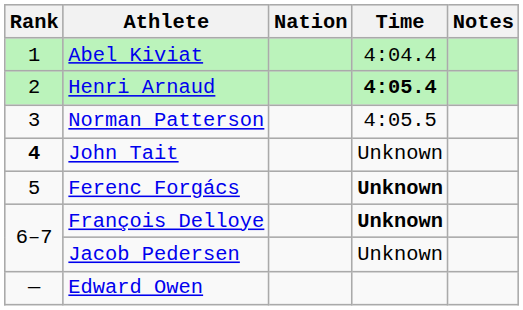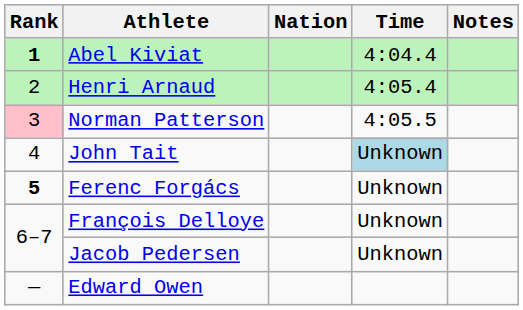(34, 55) normal -> (34, 55) bold
(400, 88) bold -> (400, 88) normal
(34, 121) no background -> (34, 121) pink background
(34, 154) bold -> (34, 154) normal
(400, 154) no background -> (400, 154) lightblue background
(34, 188) normal -> (34, 188) bold
(400, 188) bold -> (400, 188) normal
(400, 221) bold -> (400, 221) normal
